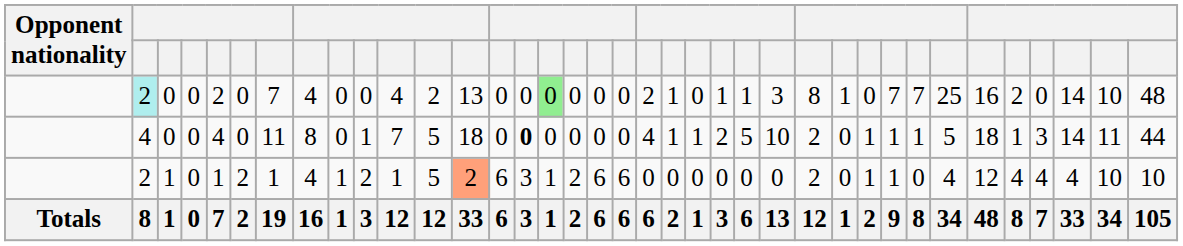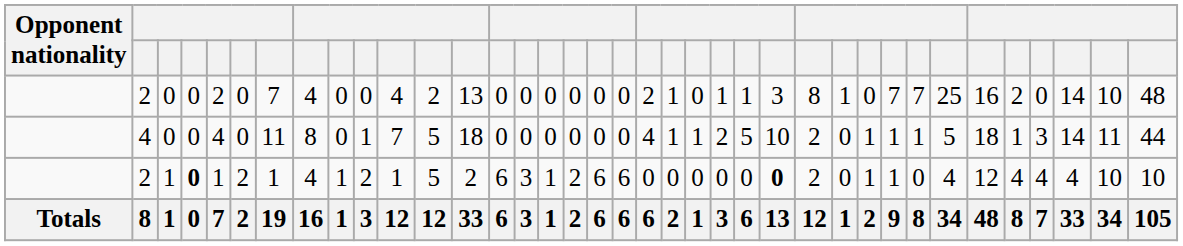(145, 95) paleturquoise background -> (145, 95) no background
(551, 95) lightgreen background -> (551, 95) no background
(526, 137) bold -> (526, 137) normal
(194, 178) normal -> (194, 178) bold
(471, 178) lightsalmon background -> (471, 178) no background
(777, 178) normal -> (777, 178) bold
